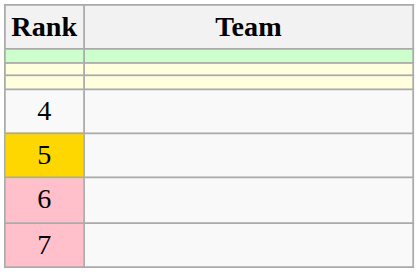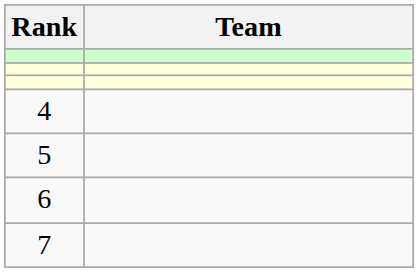(44, 155) gold background -> (44, 155) no background
(44, 199) pink background -> (44, 199) no background
(44, 244) pink background -> (44, 244) no background
